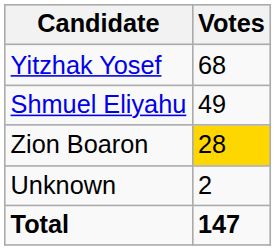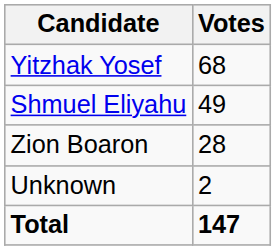(212, 144) gold background -> (212, 144) no background
